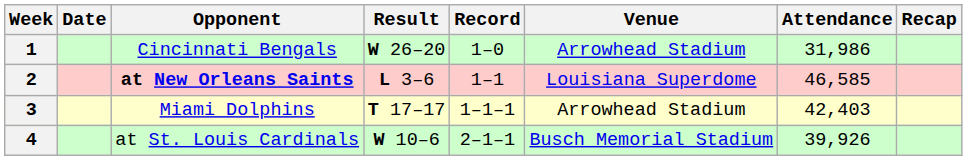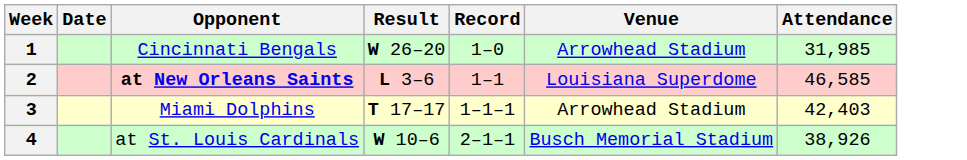- column: (929, 20)
(837, 50) 31,986 -> (837, 50) 31,985
(837, 140) 39,926 -> (837, 140) 38,926
